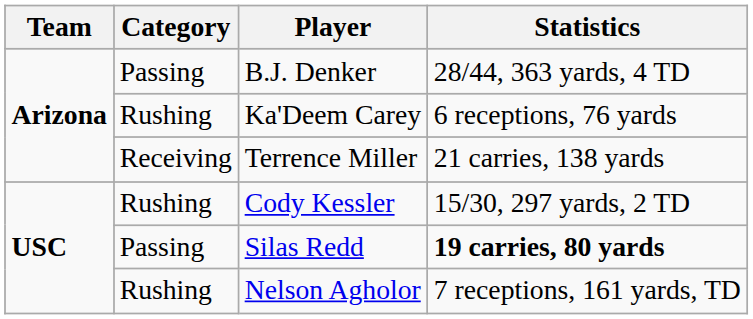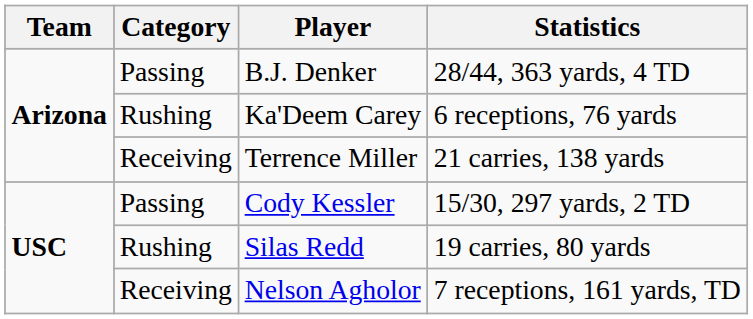(166, 202) Rushing -> (162, 202) Passing
(162, 246) Passing -> (166, 246) Rushing
(549, 246) bold -> (542, 246) normal
(166, 290) Rushing -> (176, 290) Receiving
